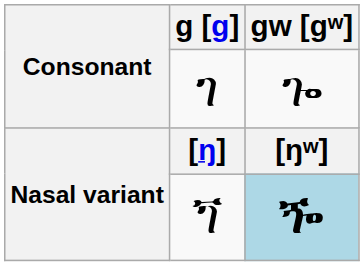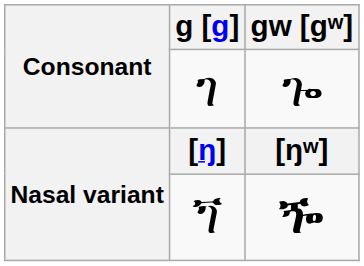(302, 216) lightblue background -> (302, 216) no background
